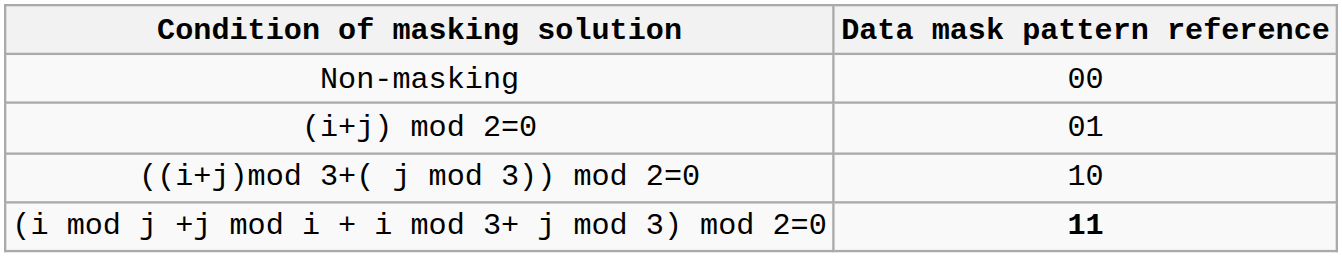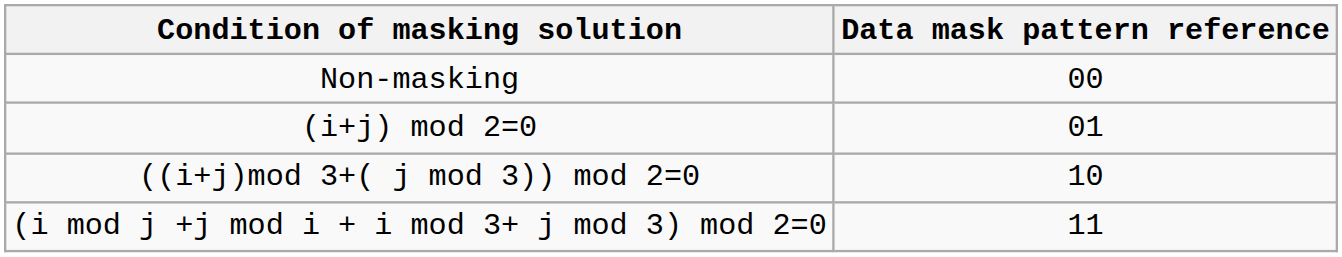(1086, 226) bold -> (1086, 226) normal
